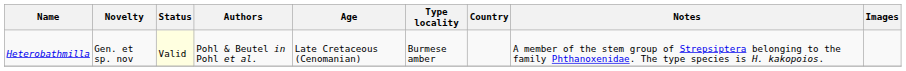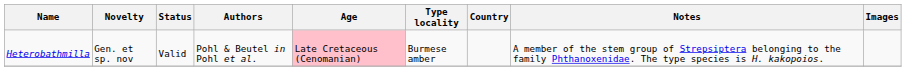(172, 54) lightyellow background -> (172, 54) no background
(336, 54) no background -> (336, 54) pink background
